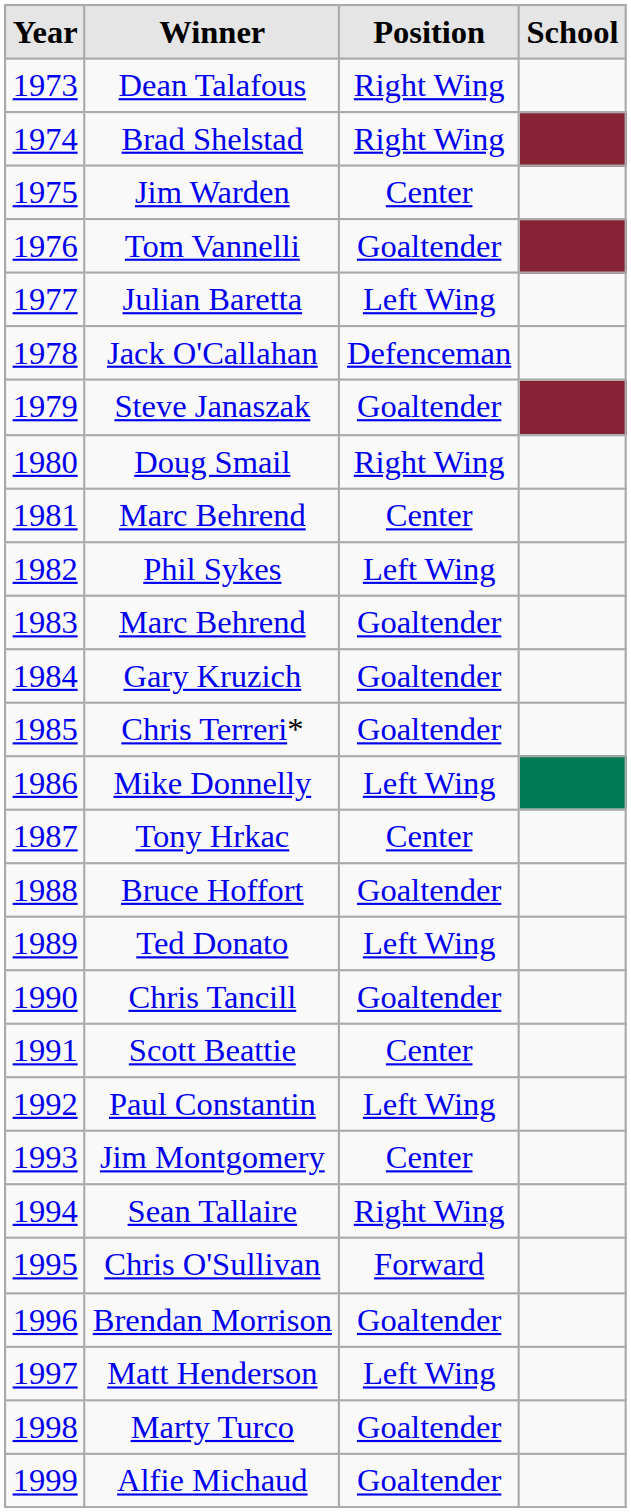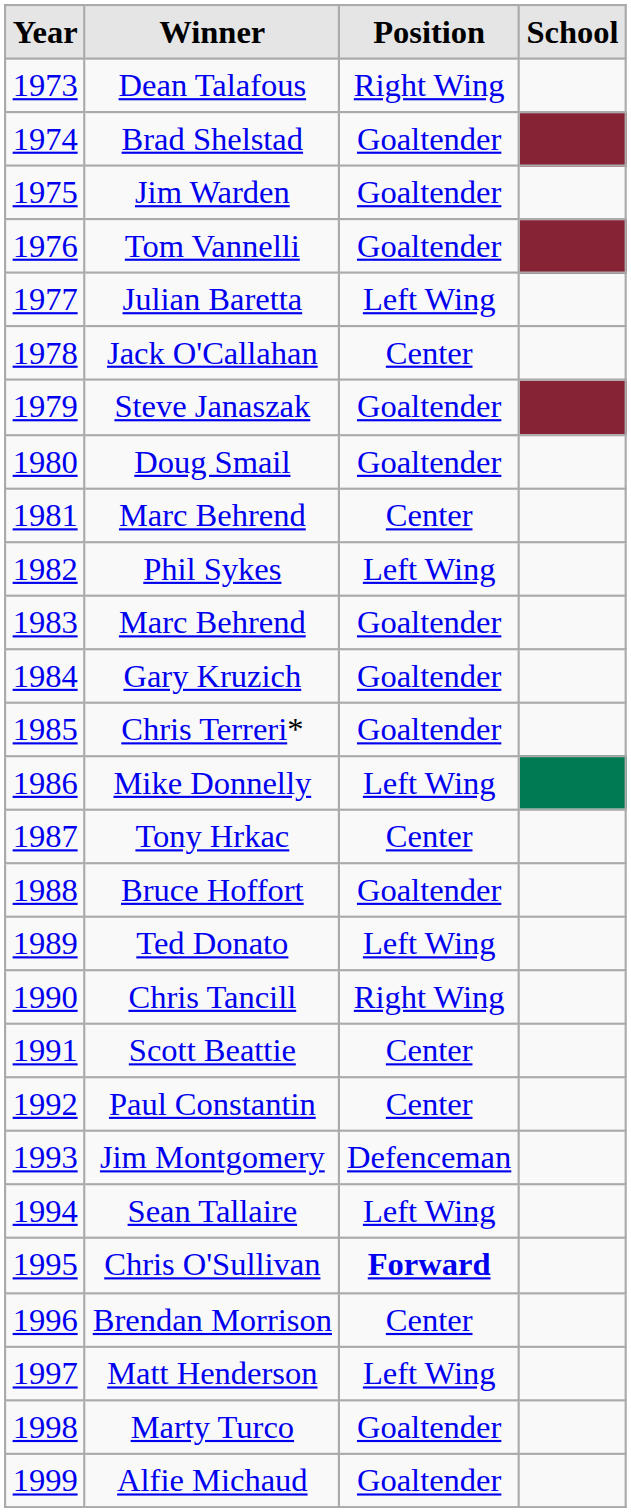(429, 138) Right Wing -> (429, 138) Goaltender
(429, 192) Center -> (429, 192) Goaltender
(429, 353) Defenceman -> (429, 353) Center
(429, 460) Right Wing -> (429, 460) Goaltender
(429, 996) Goaltender -> (429, 996) Right Wing
(429, 1104) Left Wing -> (429, 1104) Center
(429, 1157) Center -> (429, 1157) Defenceman
(429, 1211) Right Wing -> (429, 1211) Left Wing
(429, 1265) normal -> (429, 1265) bold
(429, 1318) Goaltender -> (429, 1318) Center
